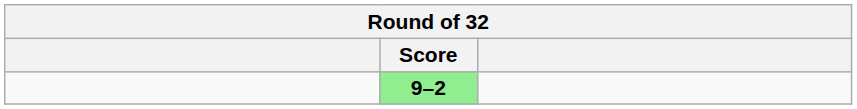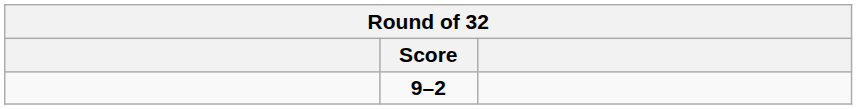(428, 88) lightgreen background -> (428, 88) no background
